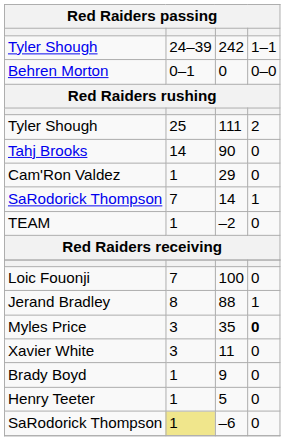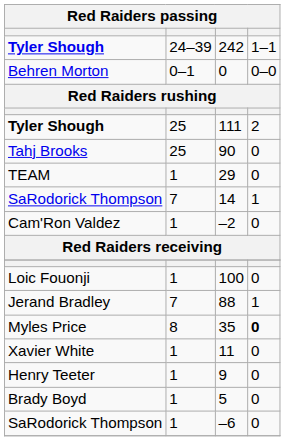(53, 47) normal -> (56, 47) bold
(53, 126) normal -> (56, 126) bold
(178, 151) 14 -> (178, 151) 25
(64, 175) Cam'Ron Valdez -> (29, 175) TEAM
(29, 223) TEAM -> (64, 223) Cam'Ron Valdez
(174, 278) 7 -> (174, 278) 1
(174, 302) 8 -> (174, 302) 7
(174, 326) 3 -> (174, 326) 8
(174, 350) 3 -> (174, 350) 1
(47, 375) Brady Boyd -> (51, 375) Henry Teeter
(51, 399) Henry Teeter -> (47, 399) Brady Boyd
(174, 423) khaki background -> (174, 423) no background
